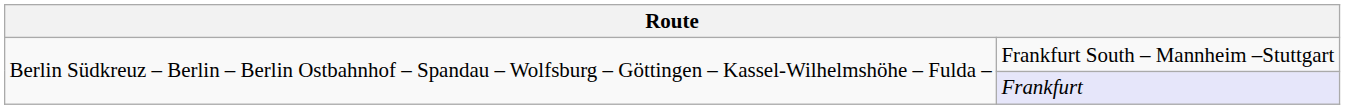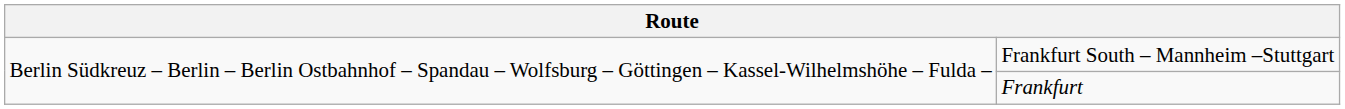(1042, 87) lavender background -> (1042, 87) no background
